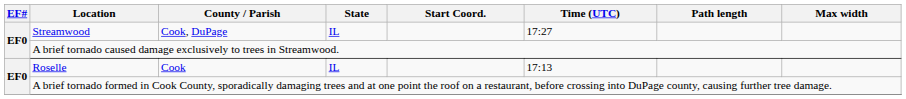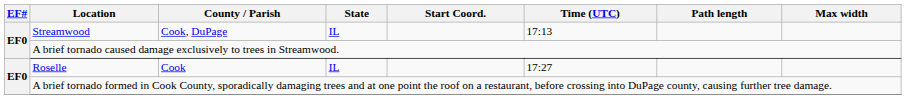(539, 31) 17:27 -> (539, 31) 17:13
(539, 67) 17:13 -> (539, 67) 17:27
